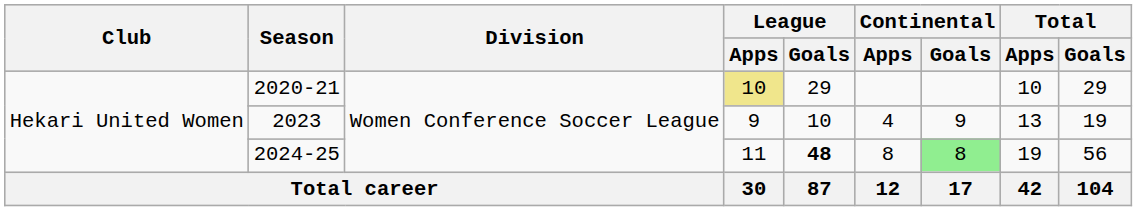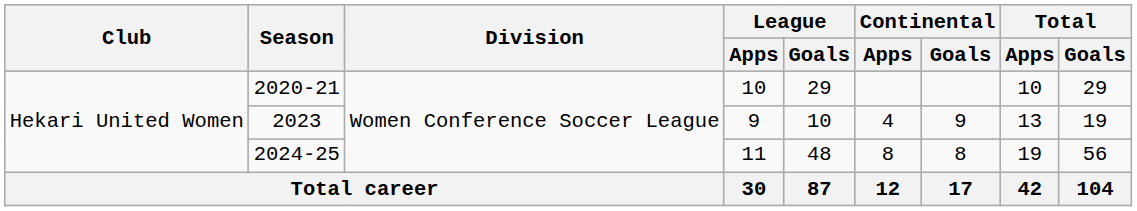(754, 88) khaki background -> (754, 88) no background
(819, 155) bold -> (819, 155) normal
(961, 155) lightgreen background -> (961, 155) no background
